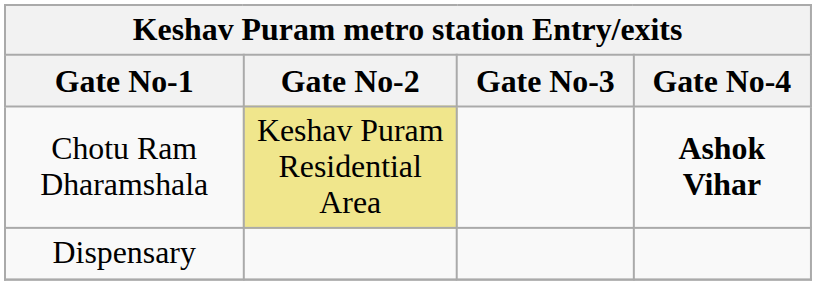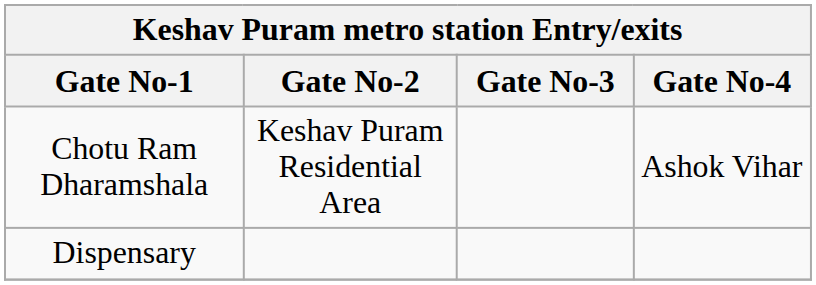(350, 166) khaki background -> (350, 166) no background
(722, 166) bold -> (722, 166) normal
